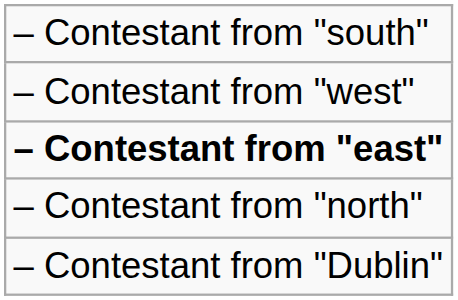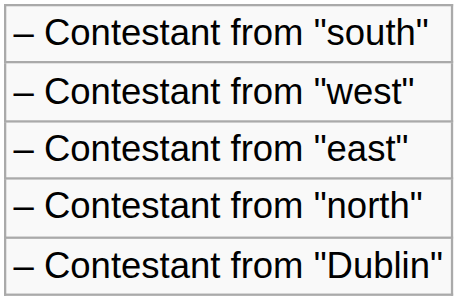(228, 149) bold -> (211, 149) normal
